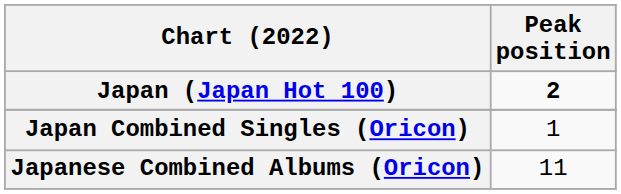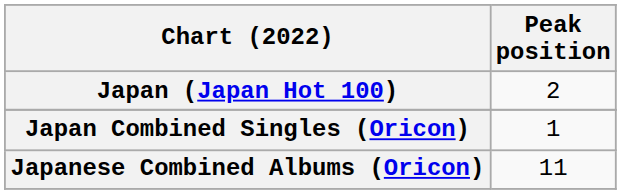(553, 91) bold -> (553, 91) normal
